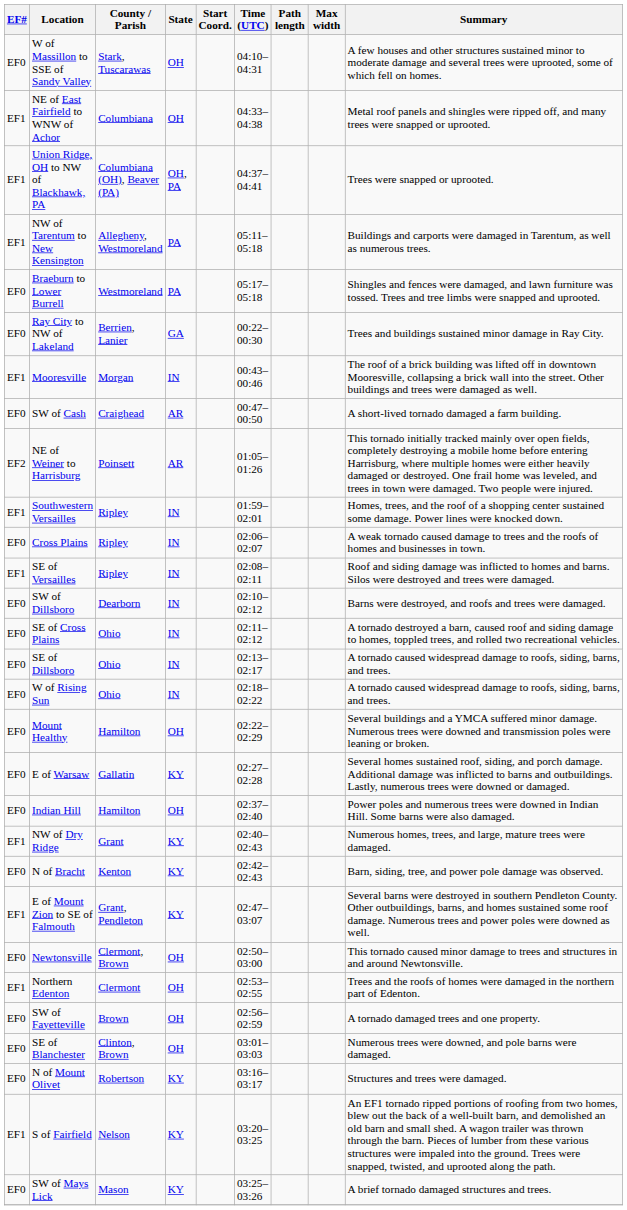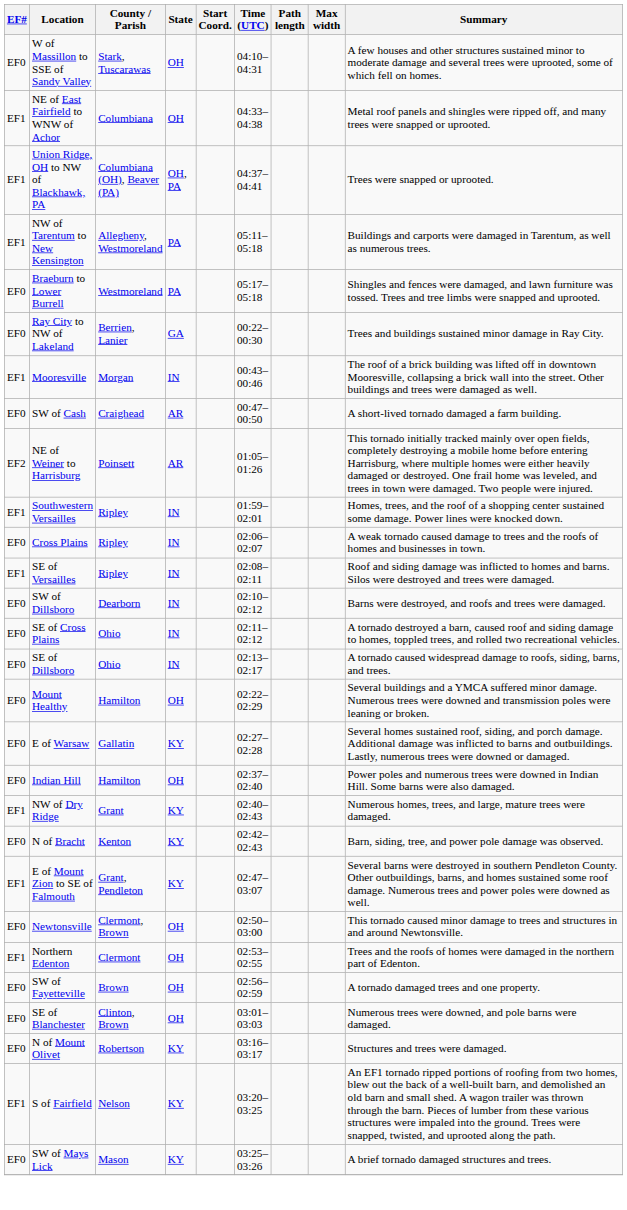- row: (59, 694)
